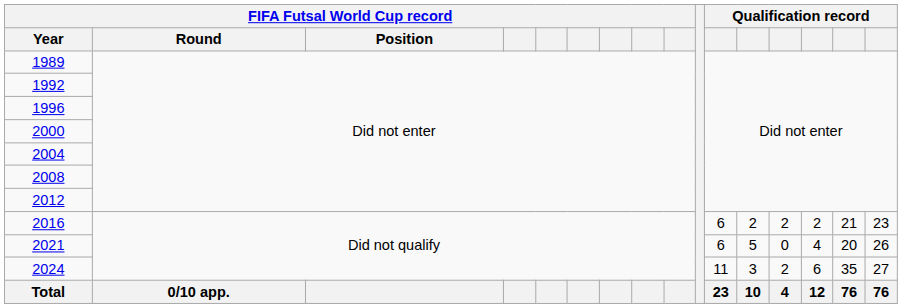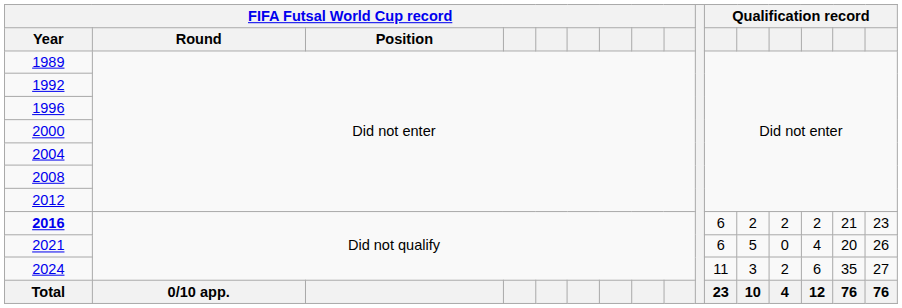(48, 223) normal -> (48, 223) bold
